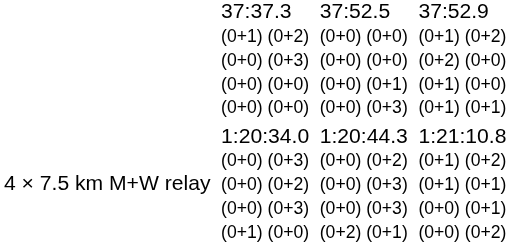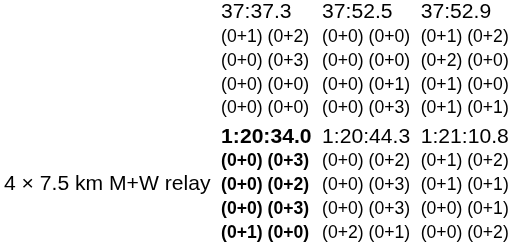(265, 183) normal -> (266, 183) bold
